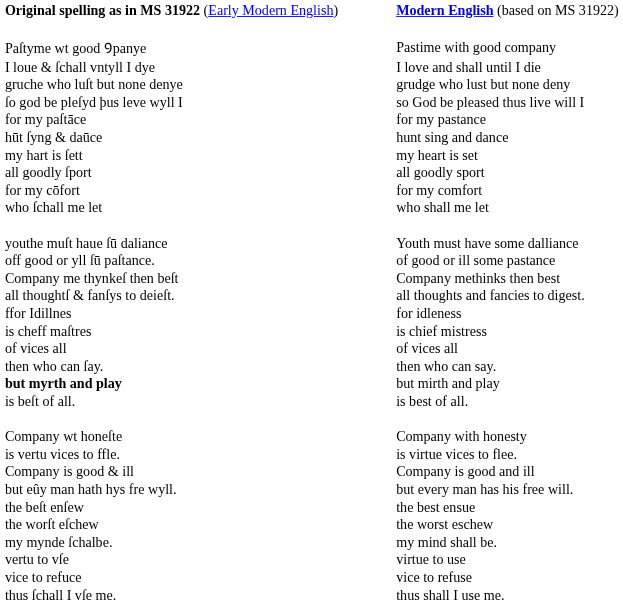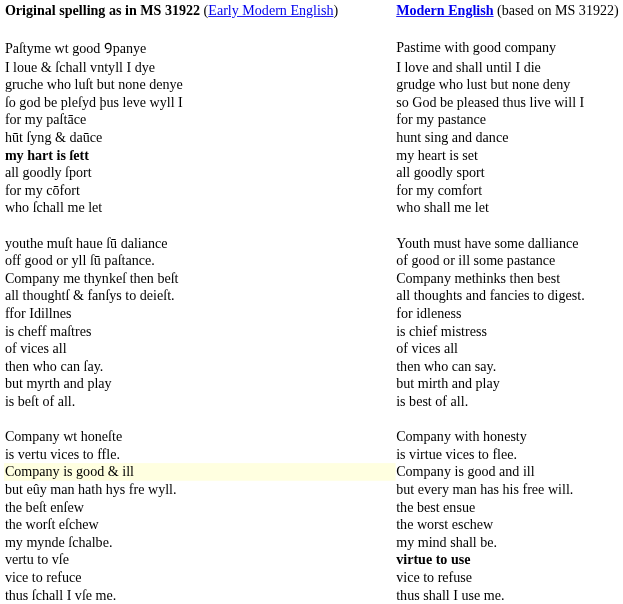(44, 155) normal -> (47, 155) bold
(63, 383) bold -> (58, 383) normal
(69, 471) no background -> (69, 471) lightyellow background
(431, 559) normal -> (433, 559) bold
